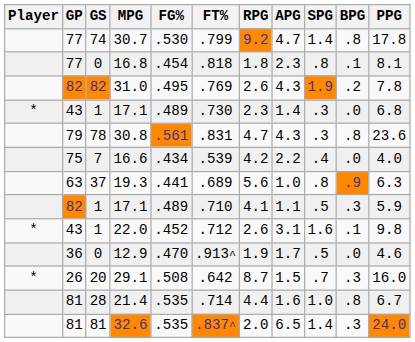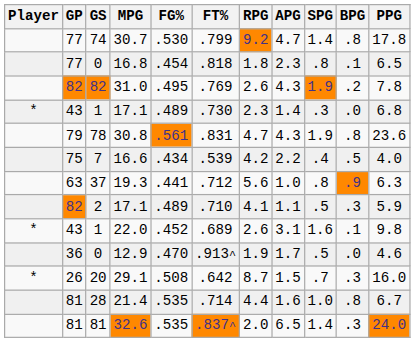(389, 64) 8.1 -> (389, 64) 6.5
(320, 135) .3 -> (320, 135) 1.9
(353, 159) .0 -> (353, 159) .5
(216, 183) .689 -> (216, 183) .712
(98, 206) 1 -> (98, 206) 2
(216, 230) .712 -> (216, 230) .689
